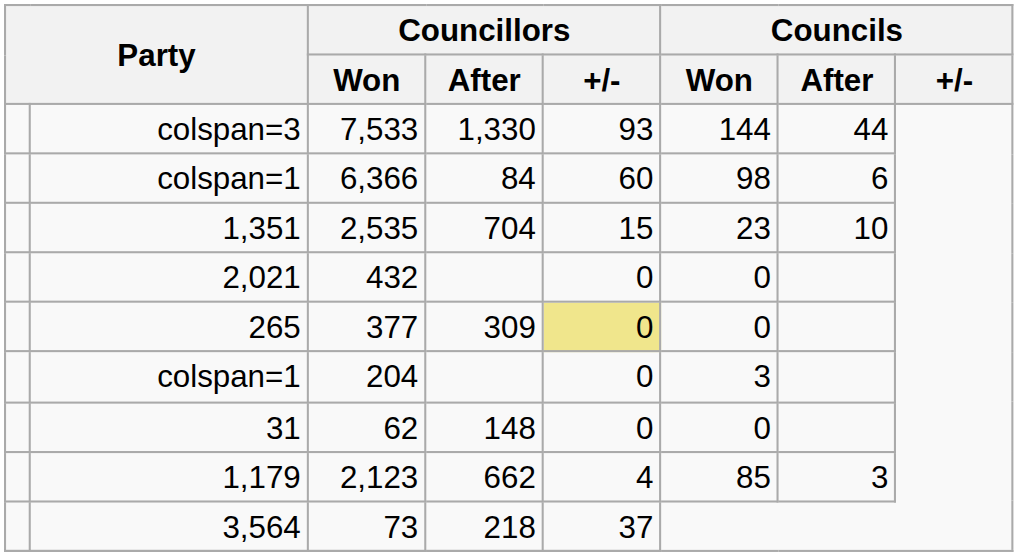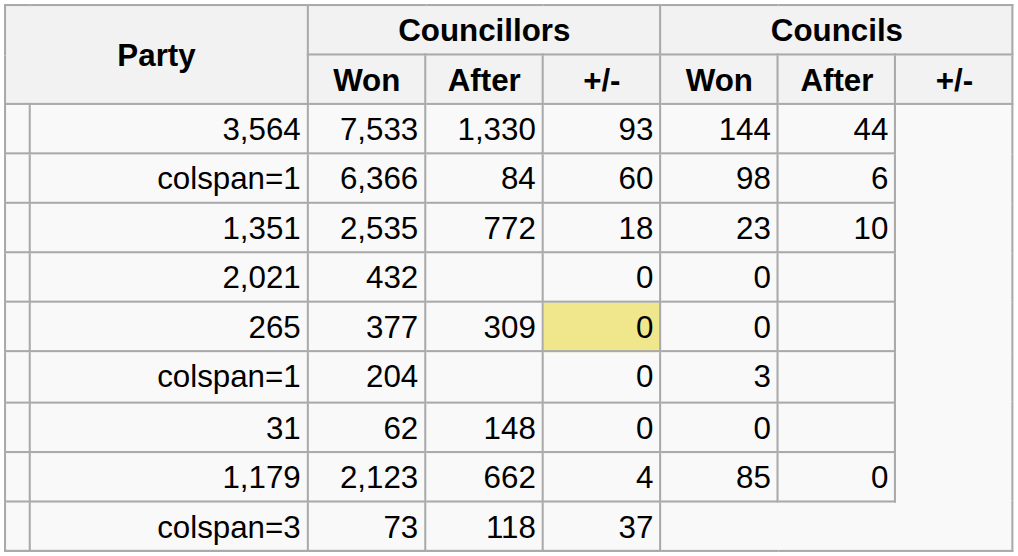(229, 129) colspan=3 -> (262, 129) 3,564
(510, 228) 704 -> (510, 228) 772
(636, 228) 15 -> (636, 228) 18
(880, 476) 3 -> (880, 476) 0
(262, 526) 3,564 -> (229, 526) colspan=3
(510, 526) 218 -> (511, 526) 118
